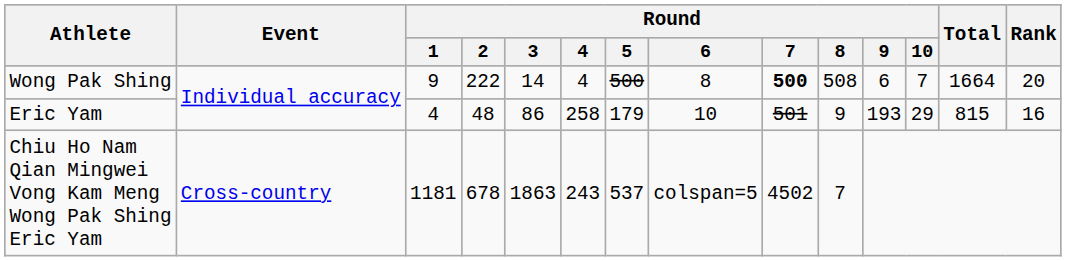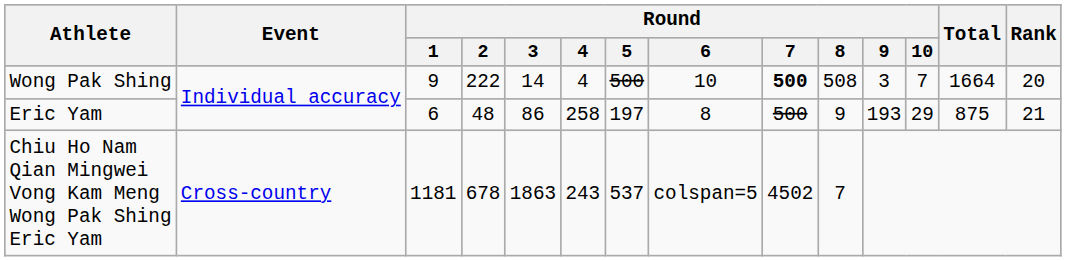(706, 82) 8 -> (706, 82) 10
(884, 82) 6 -> (884, 82) 3
(433, 114) 4 -> (433, 114) 6
(627, 114) 179 -> (627, 114) 197
(706, 114) 10 -> (706, 114) 8
(790, 114) 501 -> (790, 114) 500
(972, 114) 815 -> (972, 114) 875
(1034, 114) 16 -> (1034, 114) 21
